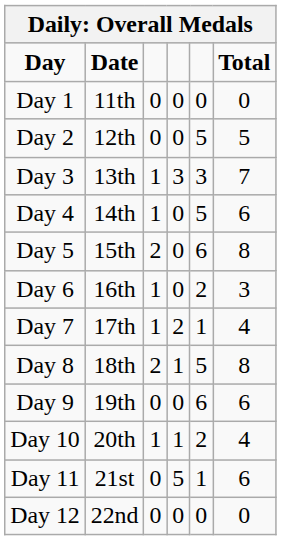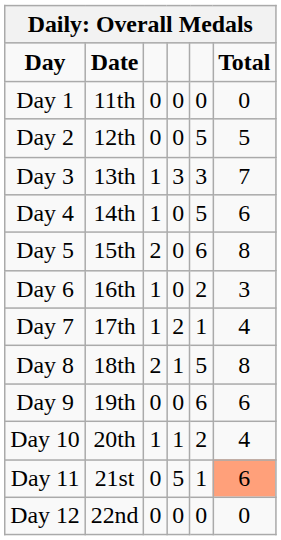(244, 477) no background -> (244, 477) lightsalmon background
